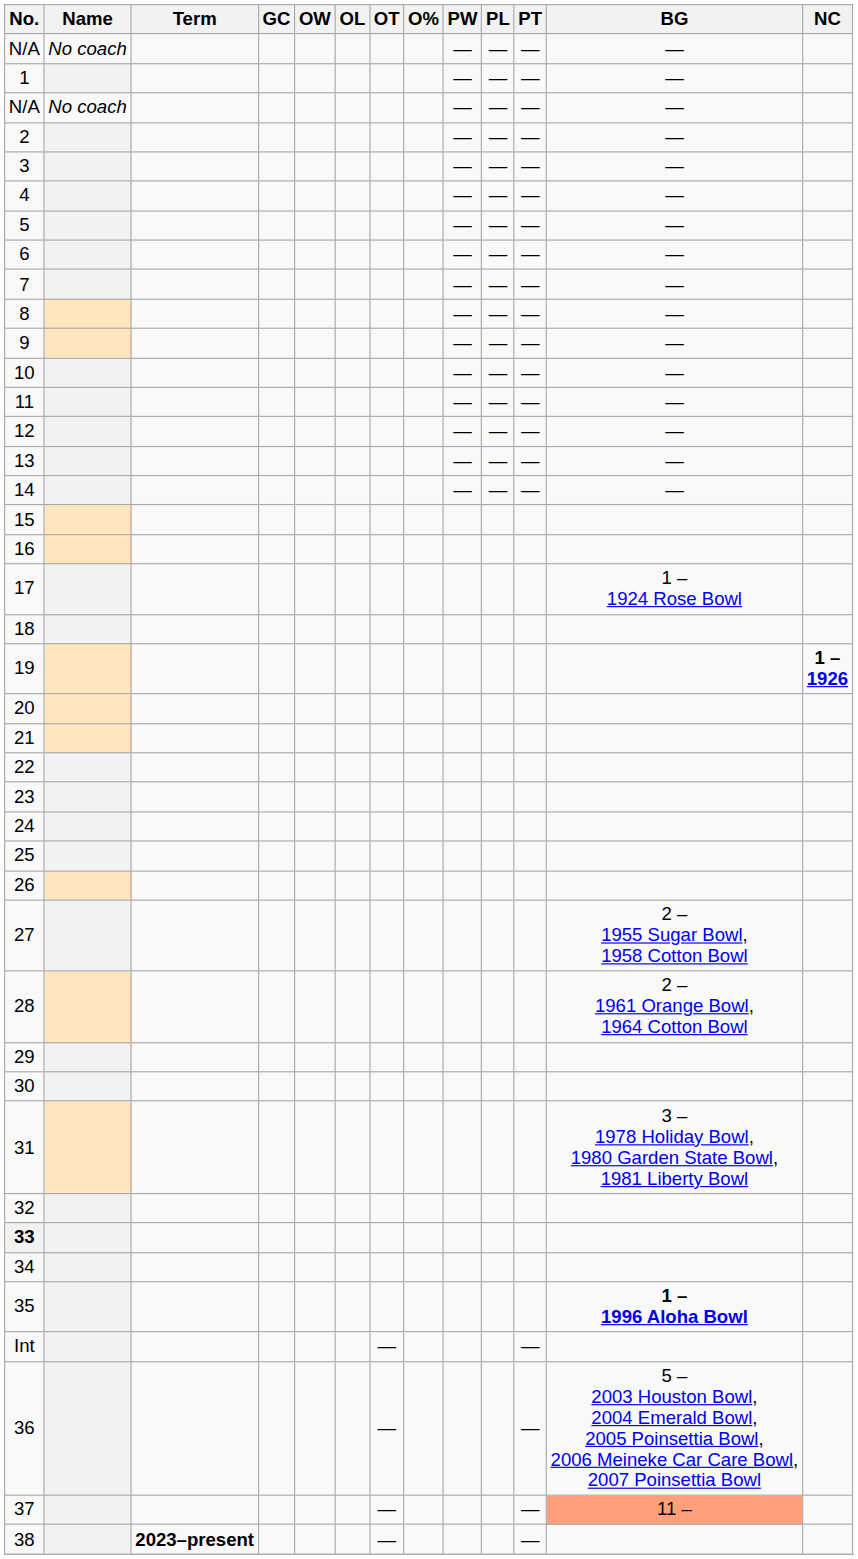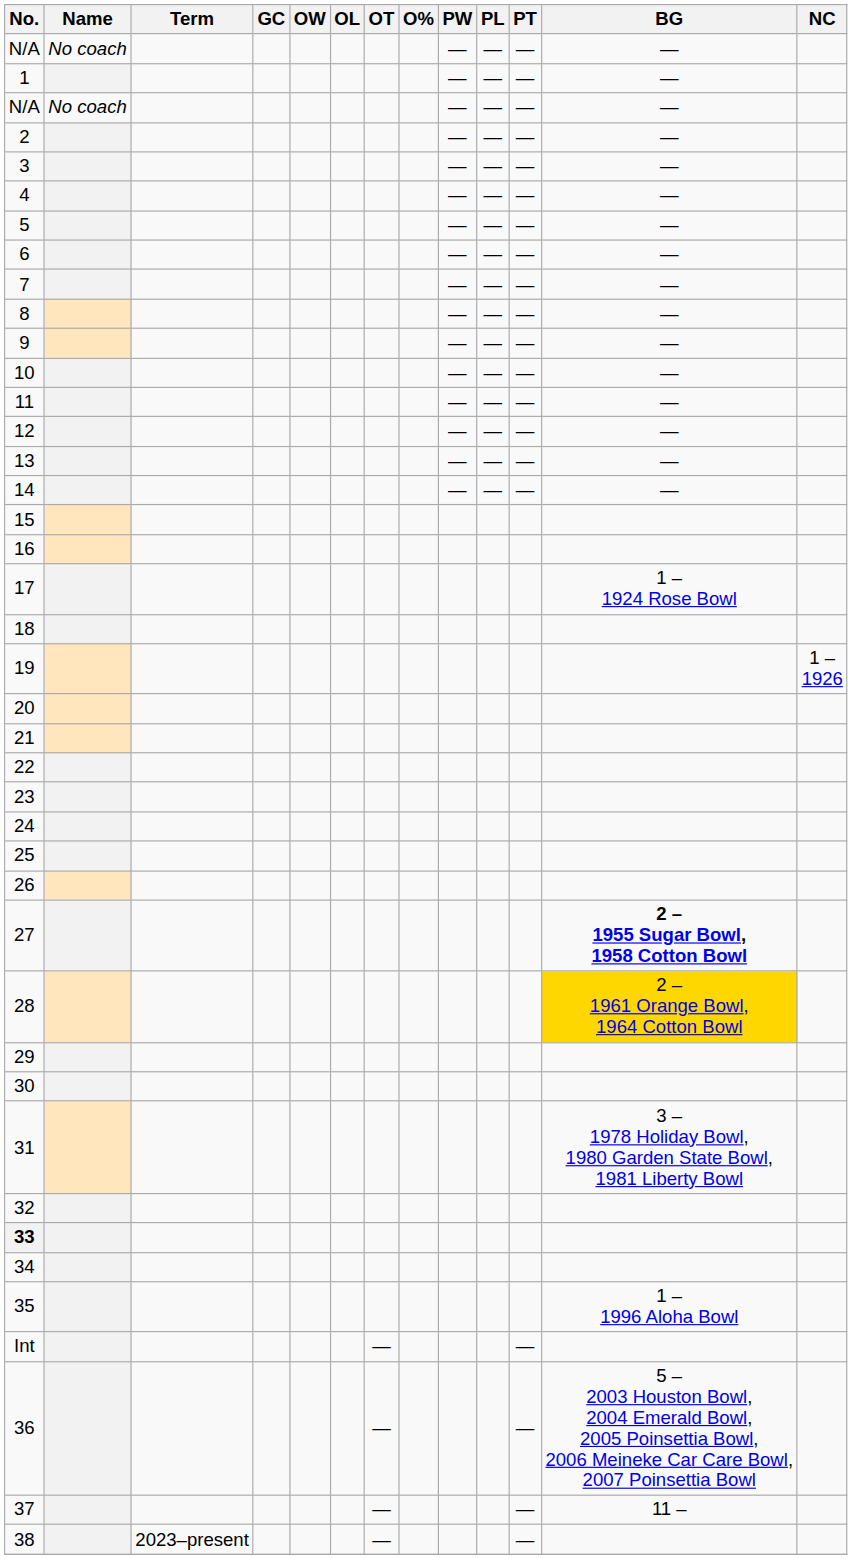(827, 668) bold -> (822, 668) normal
(674, 935) normal -> (669, 935) bold
(674, 1006) no background -> (669, 1006) gold background
(674, 1306) bold -> (669, 1306) normal
(674, 1509) lightsalmon background -> (669, 1509) no background
(195, 1539) bold -> (192, 1539) normal
